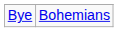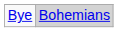(74, 15) no background -> (74, 15) lightgrey background
